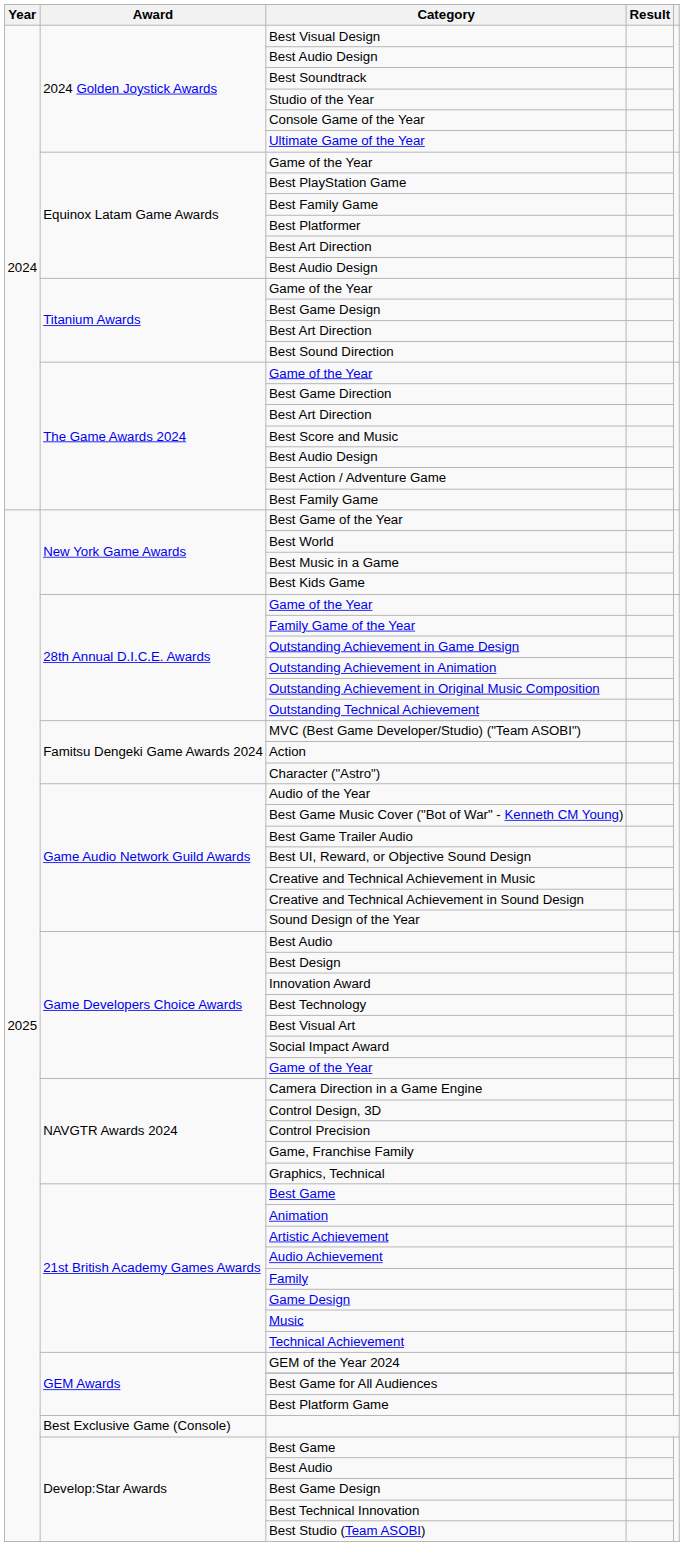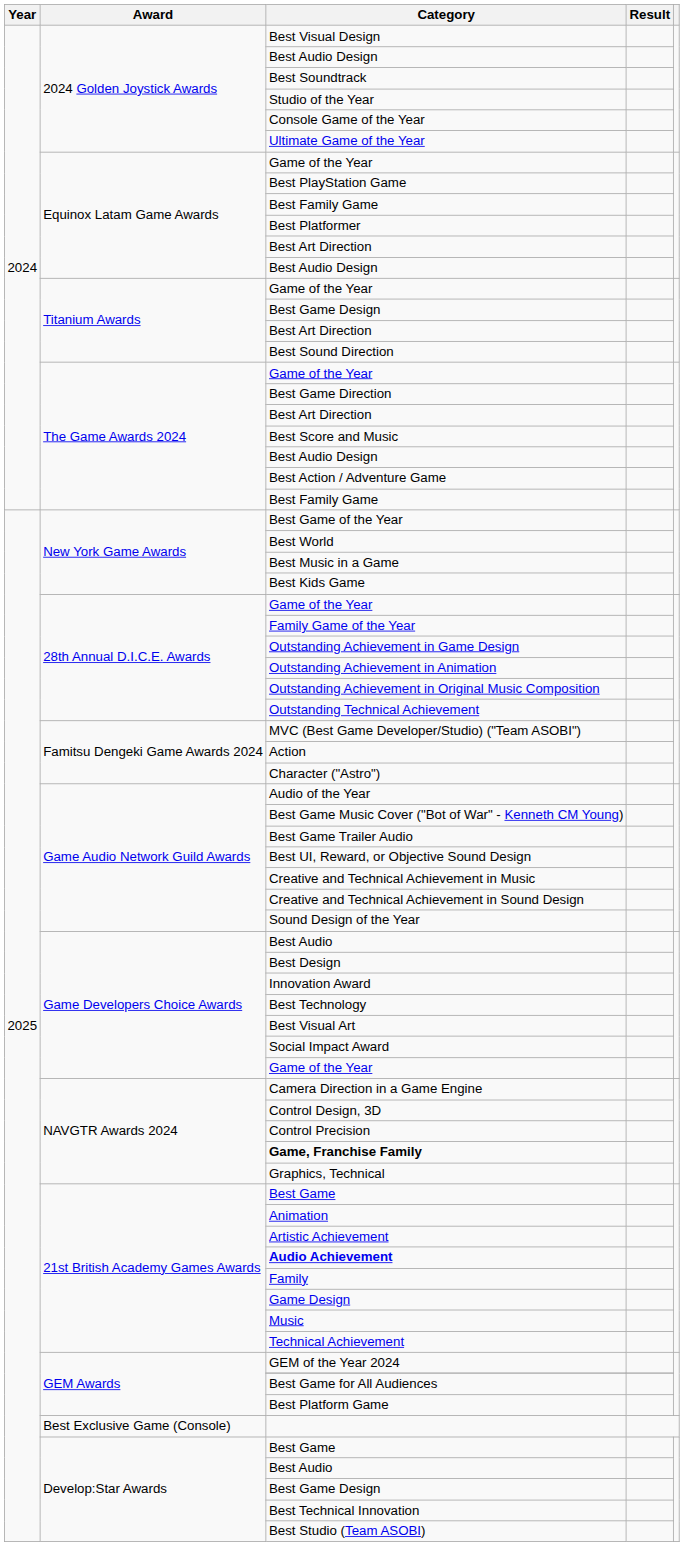(341, 1152) normal -> (345, 1152) bold
(326, 1257) normal -> (331, 1257) bold
